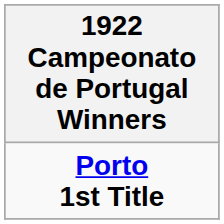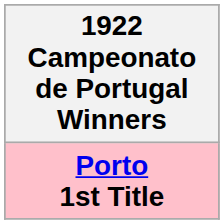(112, 180) no background -> (112, 180) pink background
